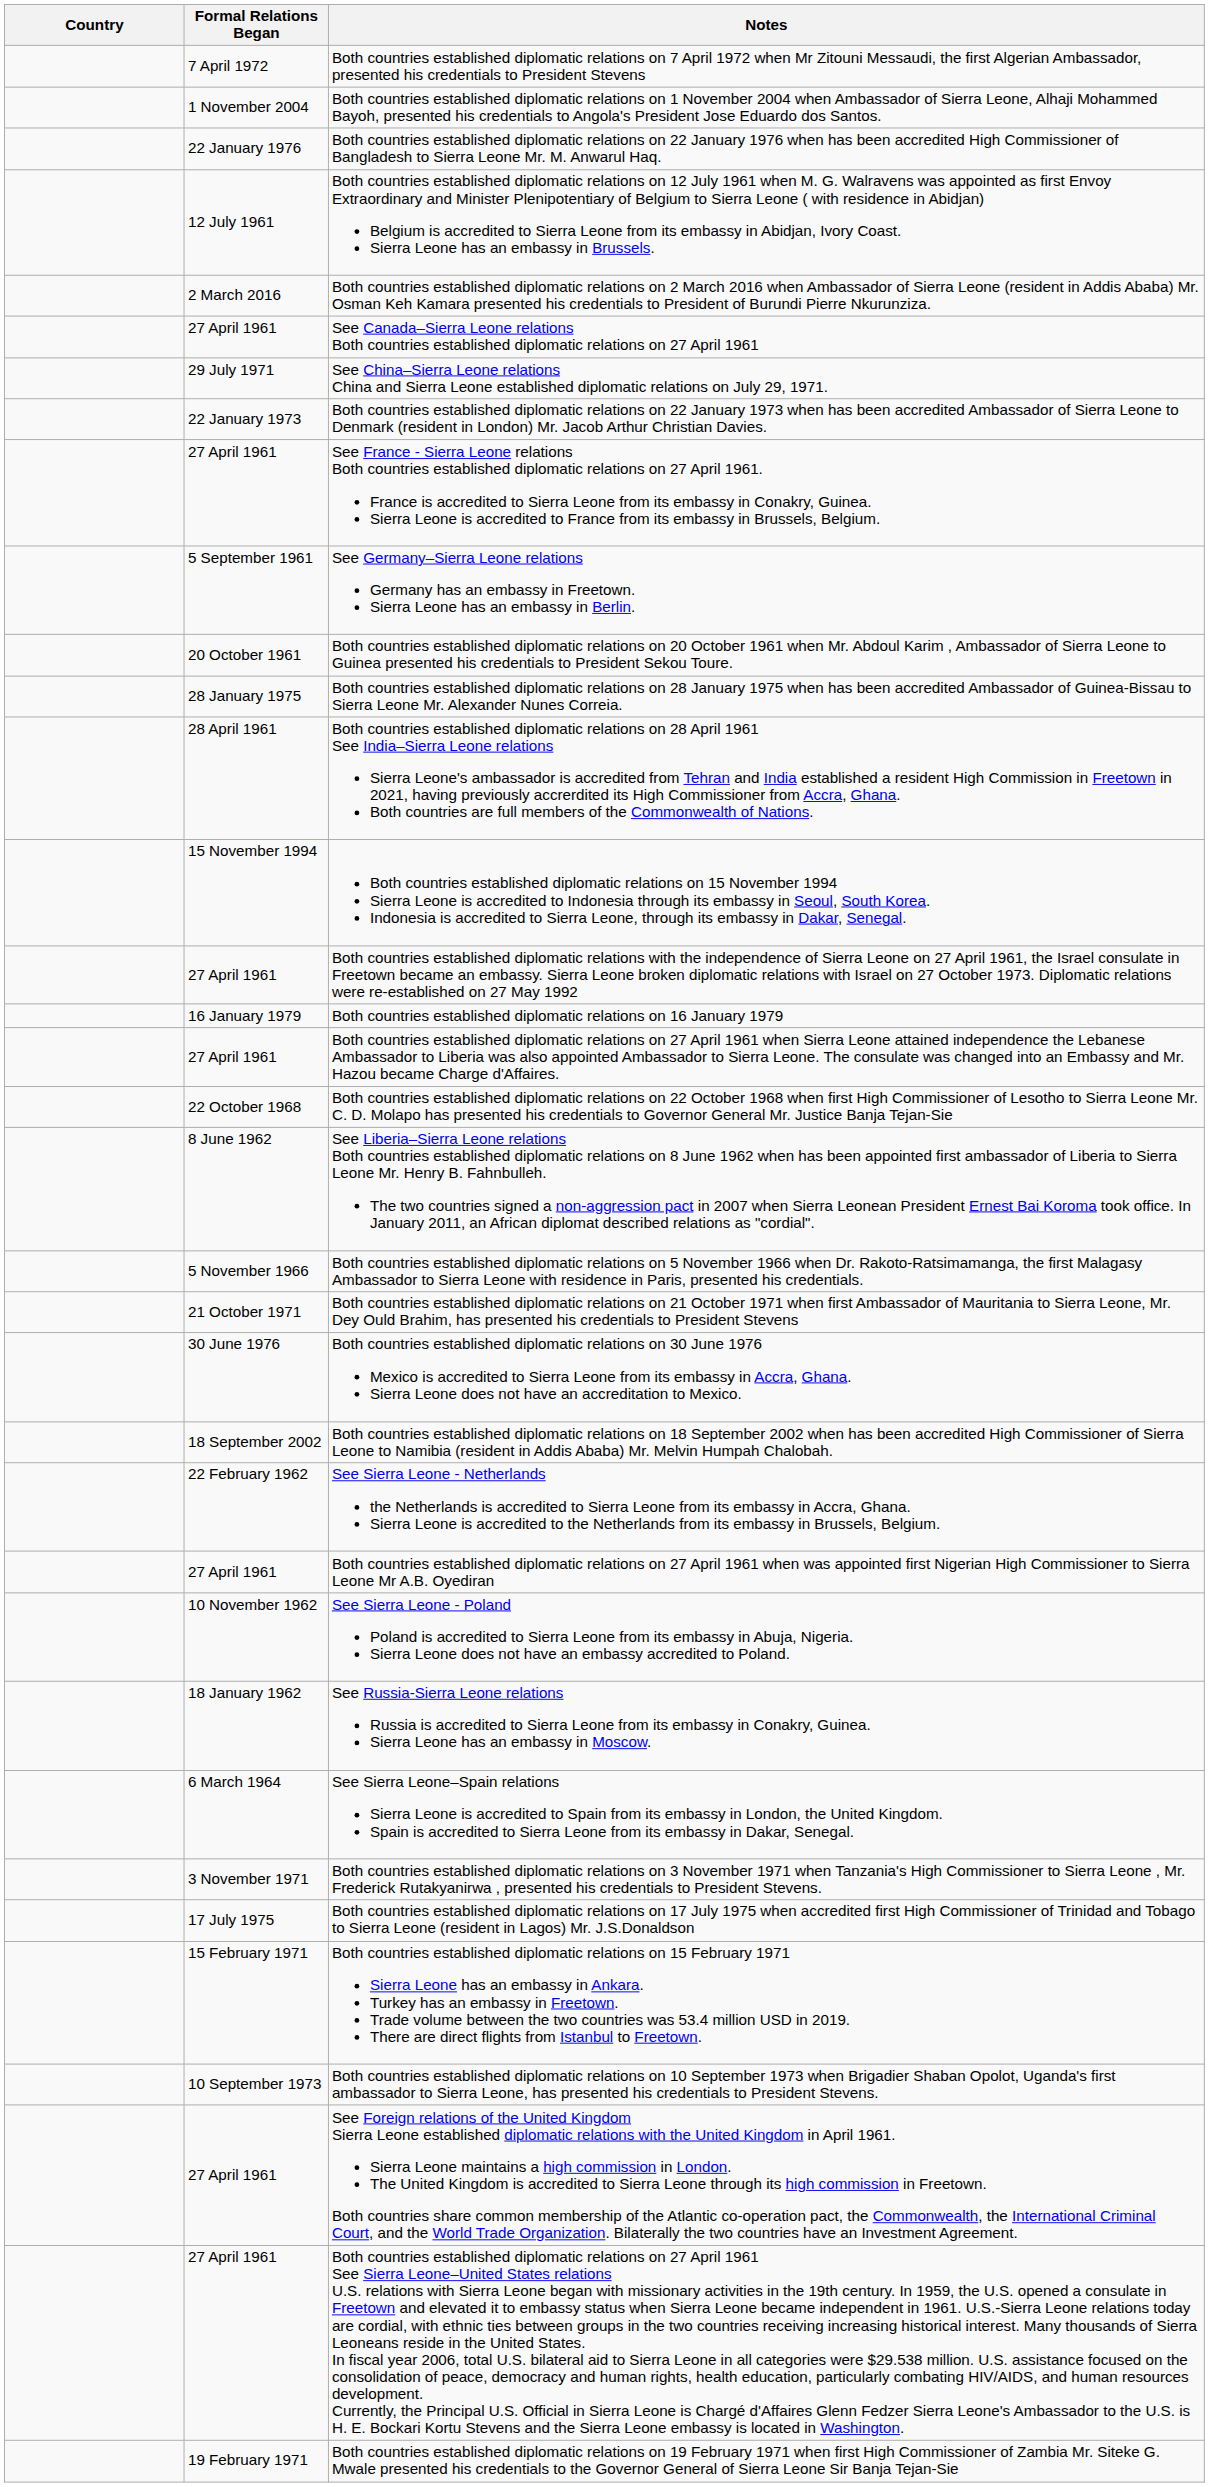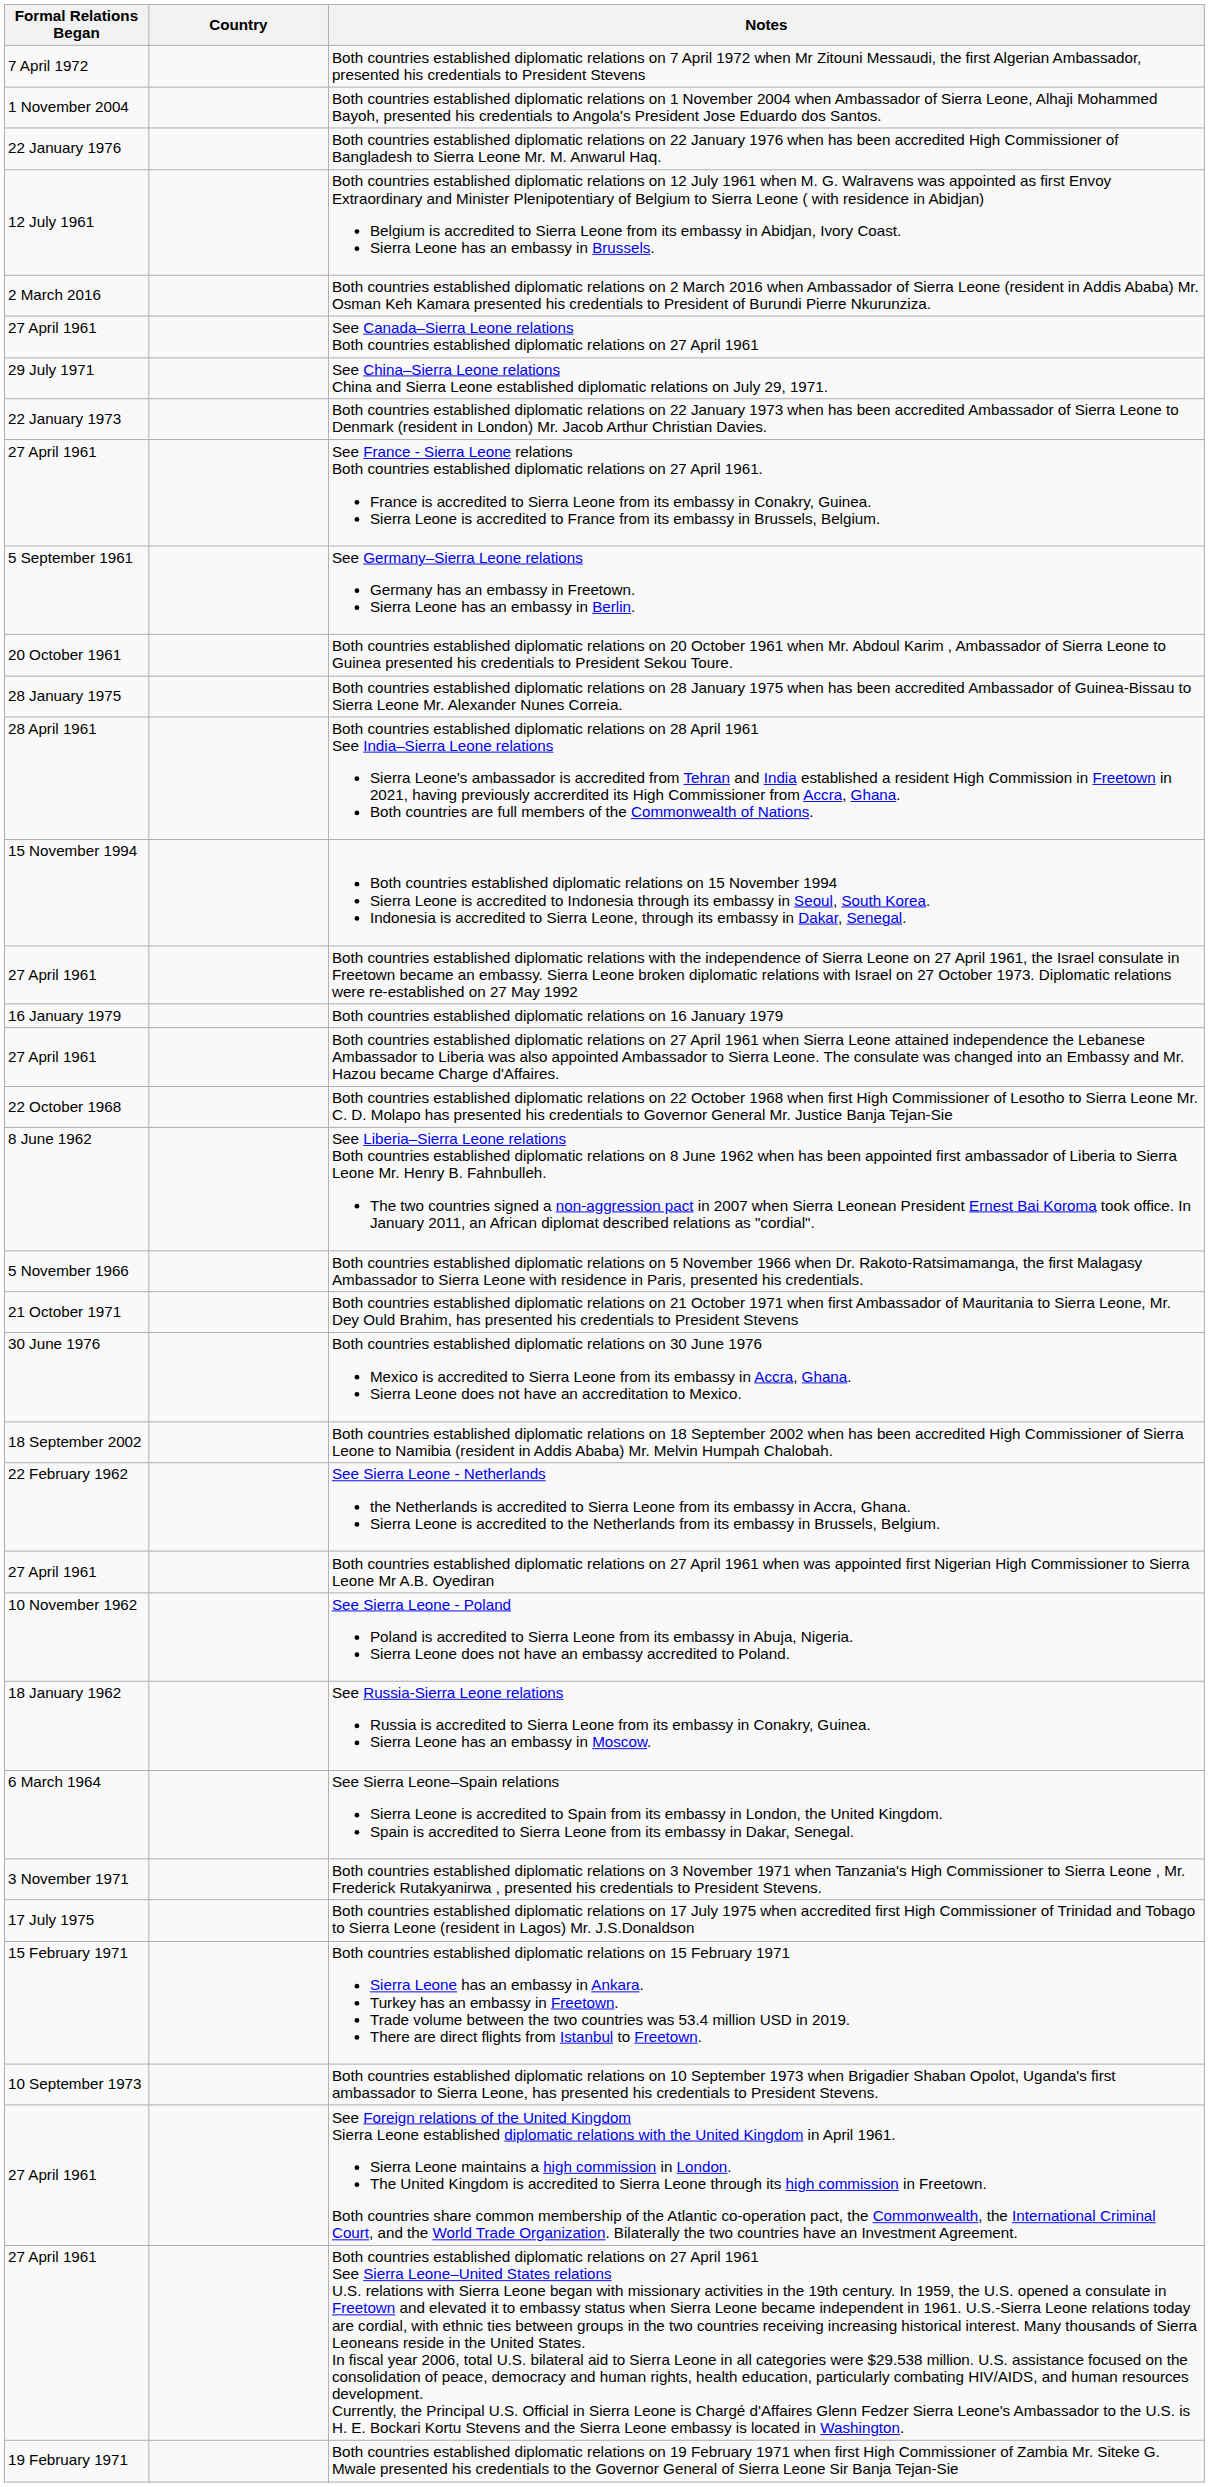columns swapped: (94, 25) <-> (256, 25)
